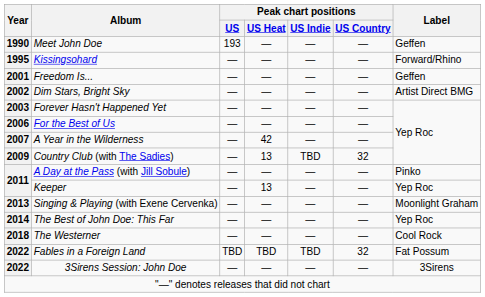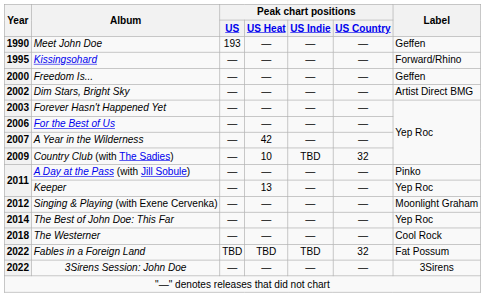(18, 76) 2001 -> (18, 76) 2000
(266, 156) 13 -> (266, 156) 10
(18, 204) 2013 -> (18, 204) 2012
